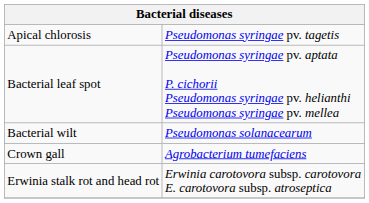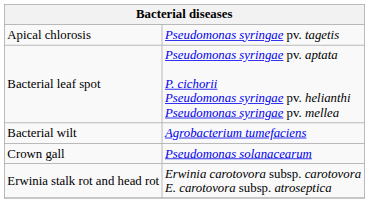(238, 133) Pseudomonas solanacearum -> (236, 133) Agrobacterium tumefaciens
(236, 153) Agrobacterium tumefaciens -> (238, 153) Pseudomonas solanacearum
